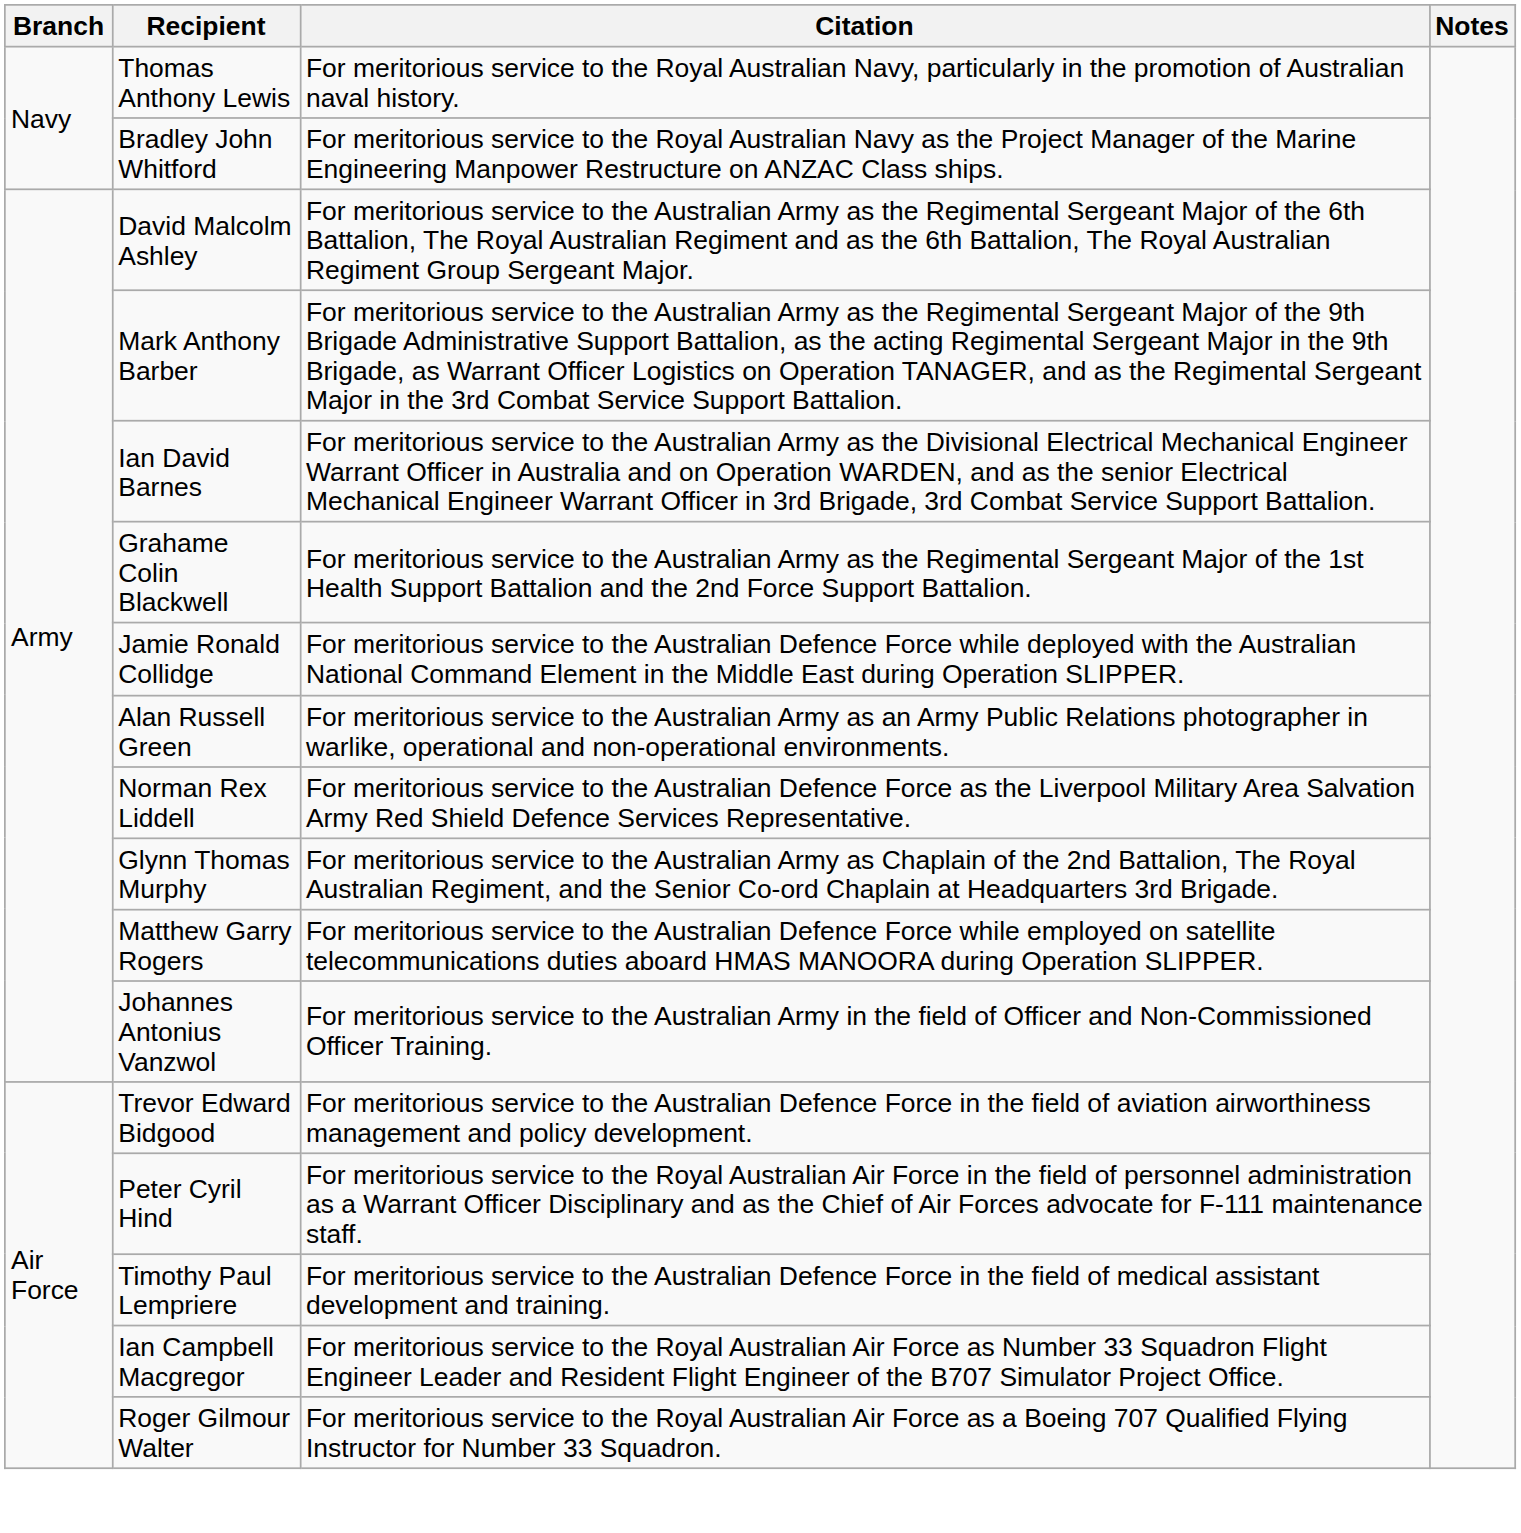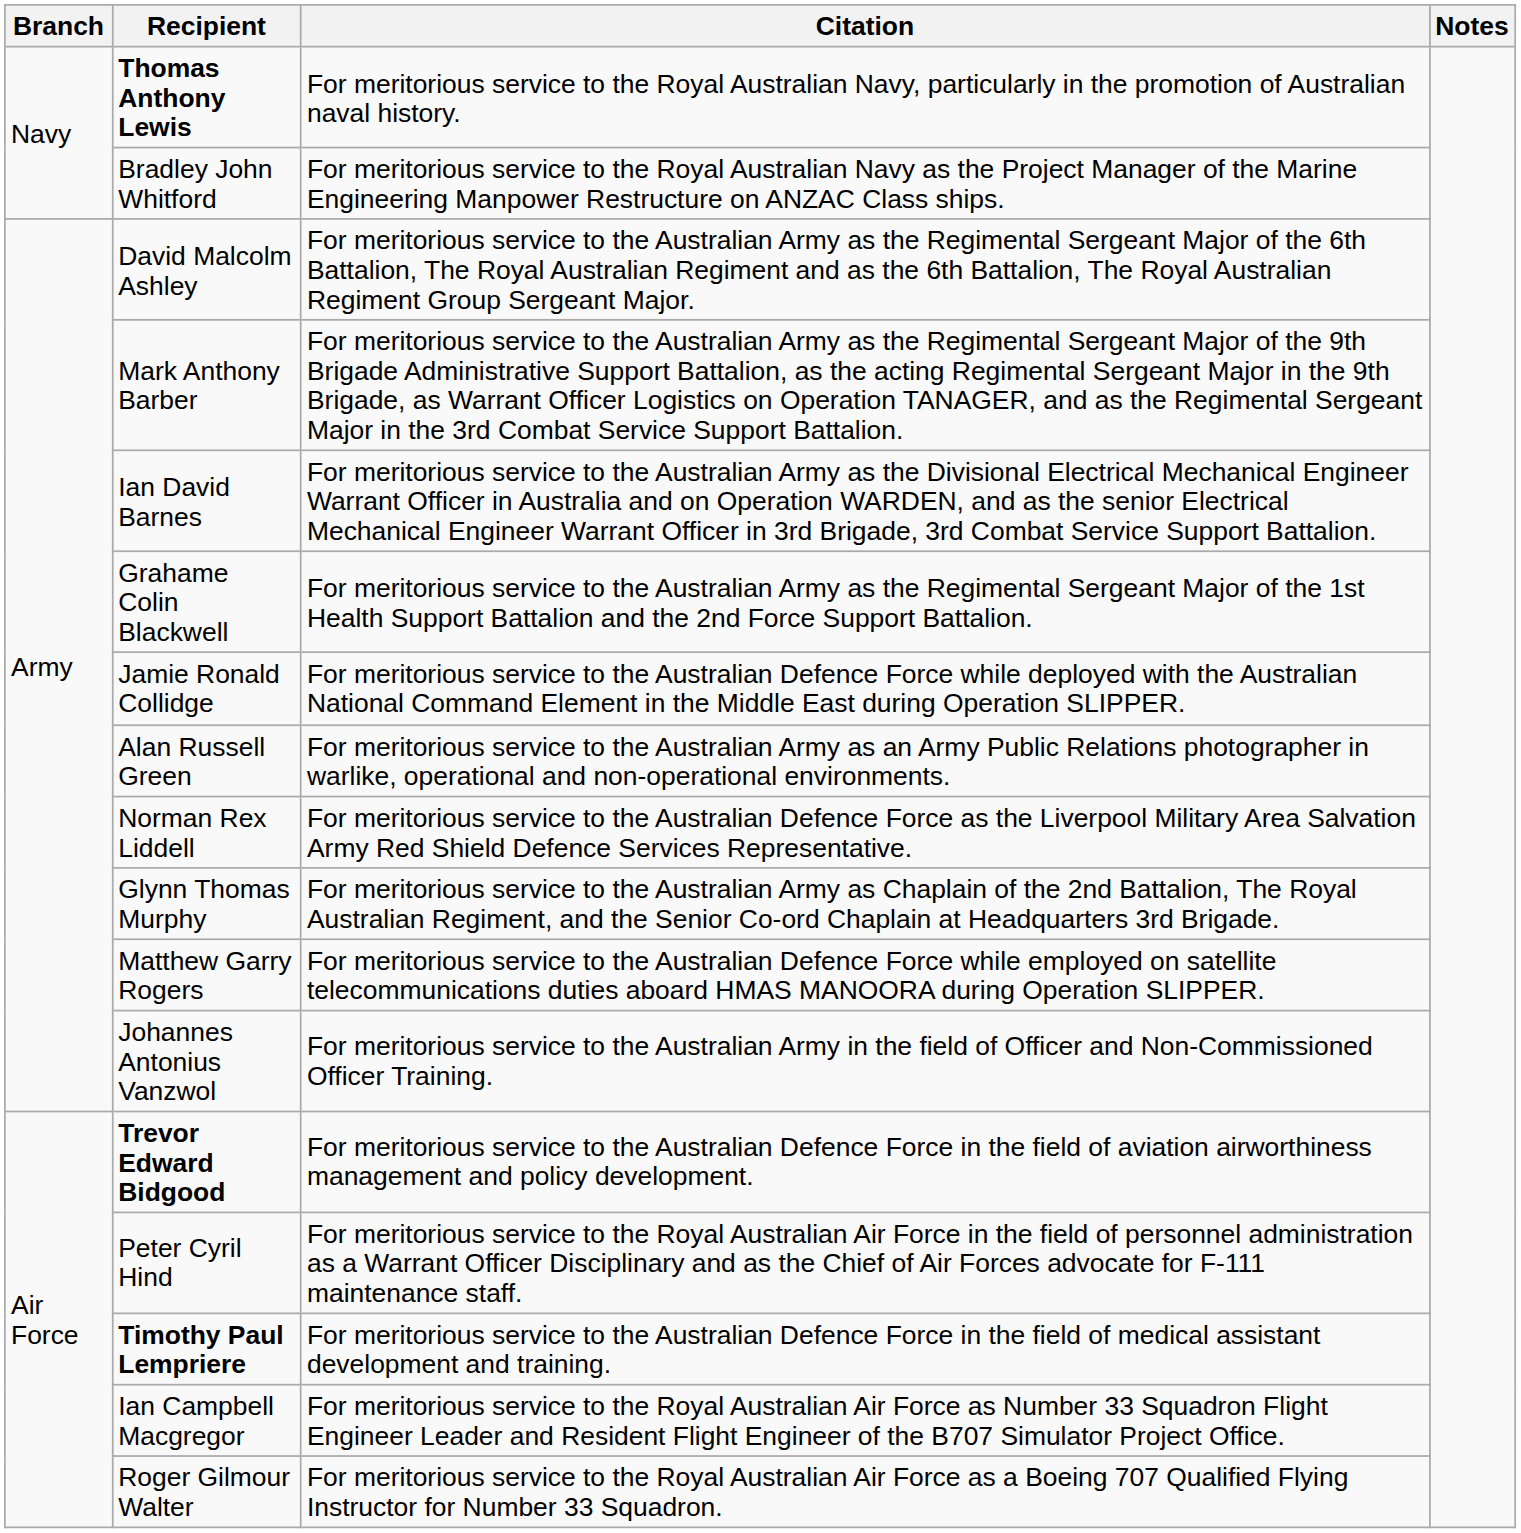(204, 83) normal -> (172, 97) bold
(204, 1118) normal -> (172, 1162) bold
(195, 1290) normal -> (201, 1349) bold
